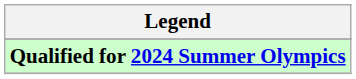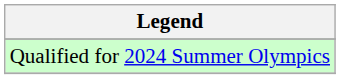(178, 55) bold -> (170, 55) normal
